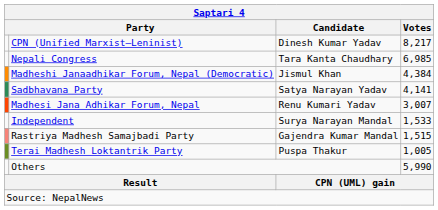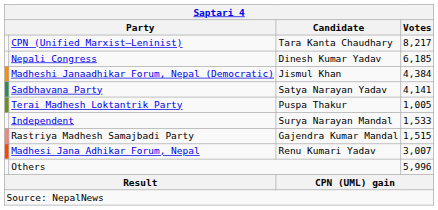(330, 43) Dinesh Kumar Yadav -> (336, 43) Tara Kanta Chaudhary
(336, 58) Tara Kanta Chaudhary -> (330, 58) Dinesh Kumar Yadav
(417, 58) 6,985 -> (417, 58) 6,185
rows swapped: (105, 105) <-> (97, 151)
(417, 167) 5,990 -> (417, 167) 5,996
